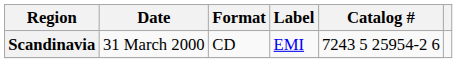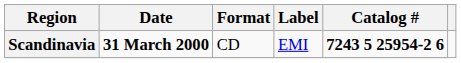(154, 44) normal -> (156, 44) bold
(381, 44) normal -> (385, 44) bold
